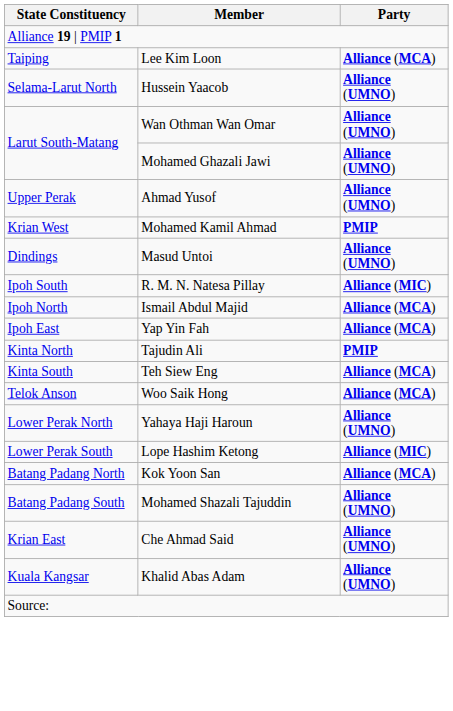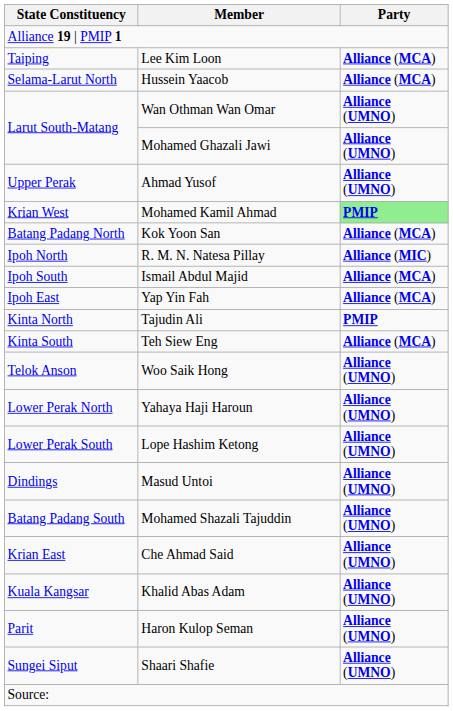(369, 87) Alliance (UMNO) -> (389, 79) Alliance (MCA)
(360, 227) no background -> (360, 212) lightgreen background
rows swapped: (177, 256) <-> (181, 473)
(38, 285) Ipoh South -> (38, 255) Ipoh North
(38, 307) Ipoh North -> (38, 276) Ipoh South
(389, 393) Alliance (MCA) -> (369, 370) Alliance (UMNO)
(387, 452) Alliance (MIC) -> (369, 444) Alliance (UMNO)
+ row: (197, 628)
+ row: (178, 665)
